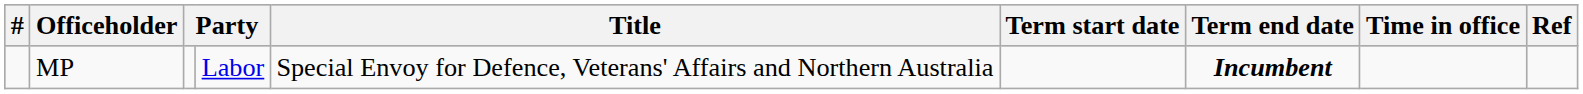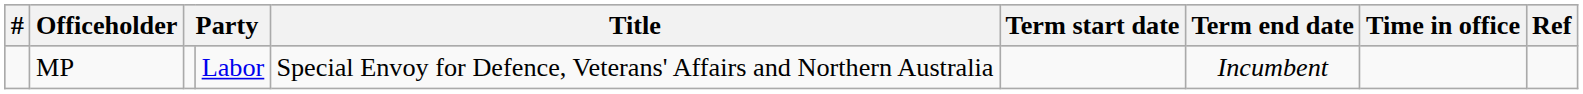(1273, 66) bold -> (1273, 66) normal
